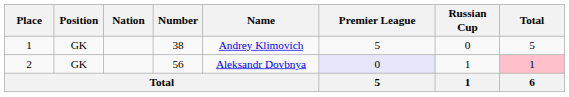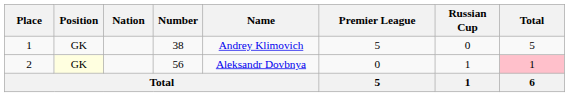(79, 64) no background -> (79, 64) lightyellow background
(377, 64) lavender background -> (377, 64) no background
